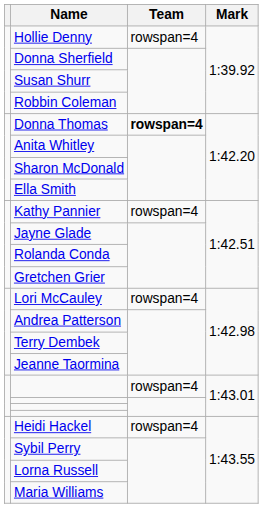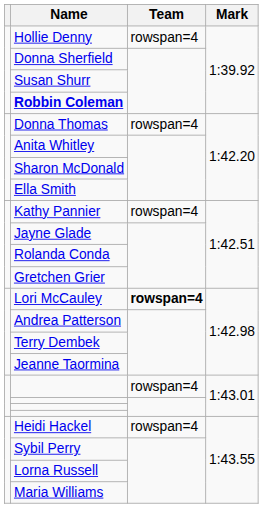(65, 102) normal -> (69, 102) bold
(167, 124) bold -> (164, 124) normal
(164, 299) normal -> (167, 299) bold
